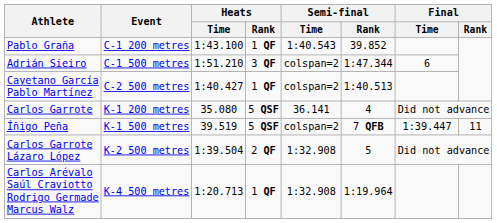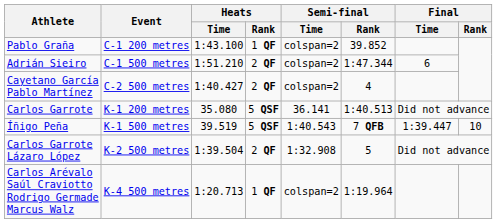(311, 46) 1:40.543 -> (311, 46) colspan=2
(263, 63) 3 QF -> (263, 63) 2 QF
(263, 86) 1 QF -> (263, 86) 2 QF
(368, 86) 1:40.513 -> (368, 86) 4
(368, 109) 4 -> (368, 109) 1:40.513
(311, 126) colspan=2 -> (311, 126) 1:40.543
(475, 126) 11 -> (475, 126) 10
(311, 191) 1:32.908 -> (311, 191) colspan=2
